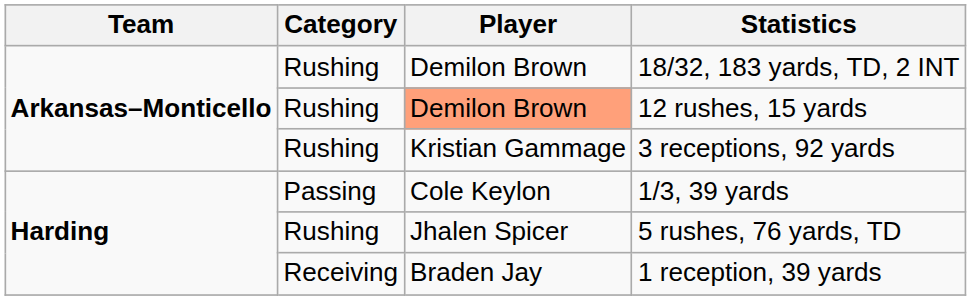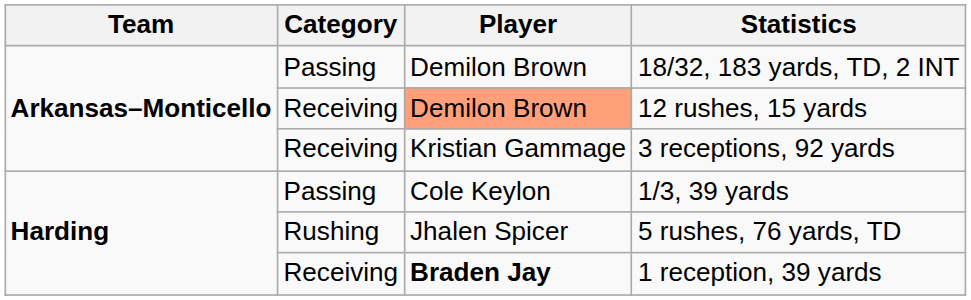(331, 66) Rushing -> (330, 66) Passing
(331, 107) Rushing -> (341, 107) Receiving
(331, 149) Rushing -> (341, 149) Receiving
(476, 273) normal -> (480, 273) bold
